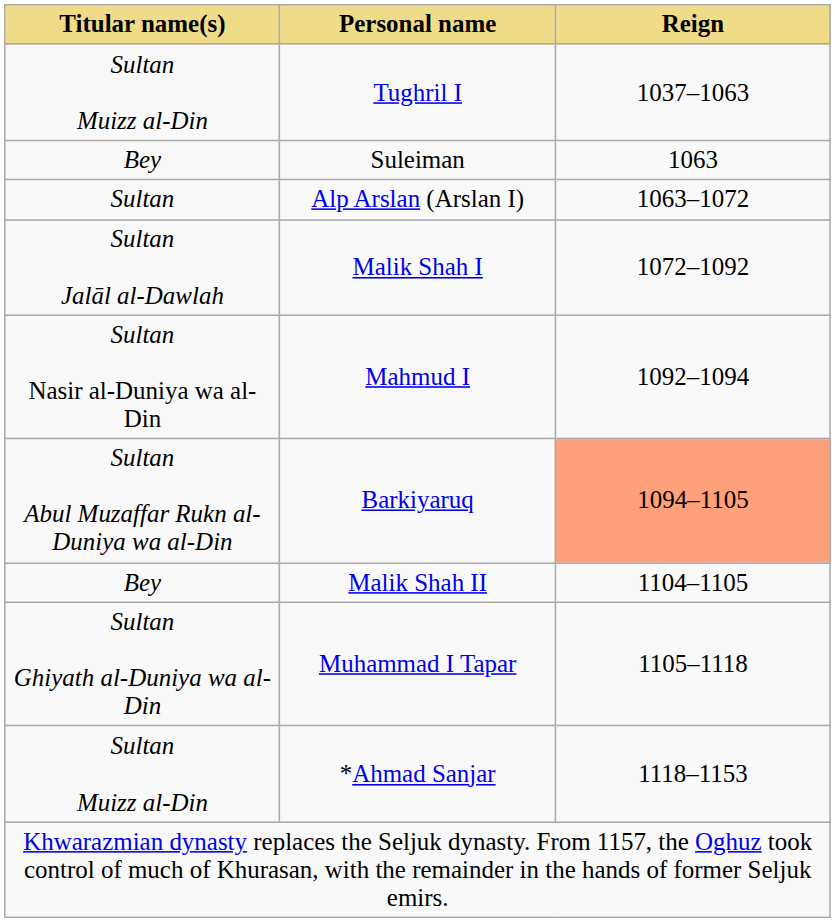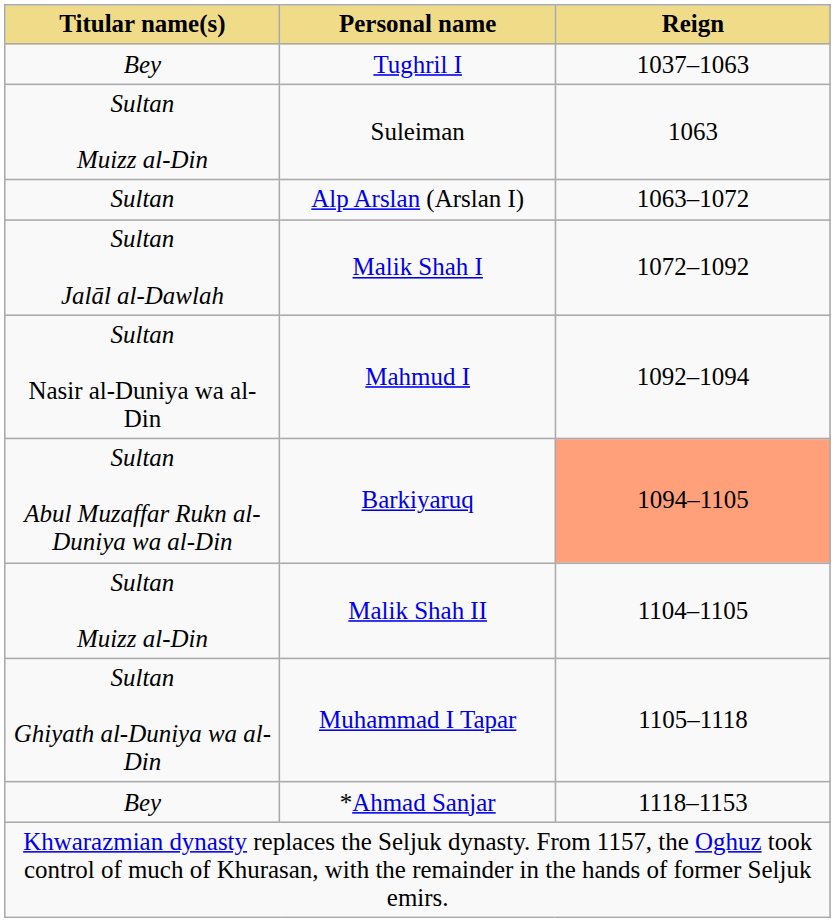(142, 91) Sultan Muizz al-Din -> (142, 63) Bey
(142, 159) Bey -> (142, 131) Sultan Muizz al-Din
(142, 582) Bey -> (142, 610) Sultan Muizz al-Din
(142, 773) Sultan Muizz al-Din -> (142, 801) Bey
